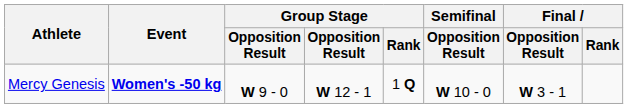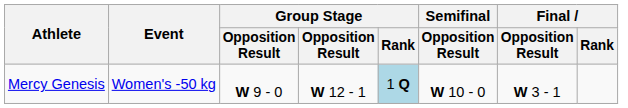(167, 84) bold -> (164, 84) normal
(404, 84) no background -> (398, 84) lightblue background
